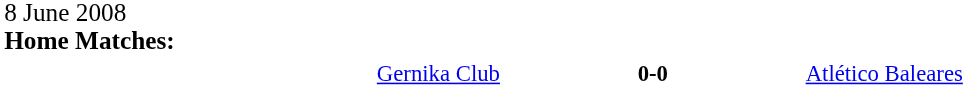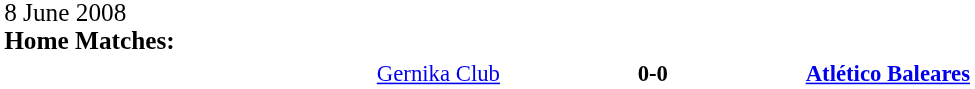(884, 73) normal -> (888, 73) bold
